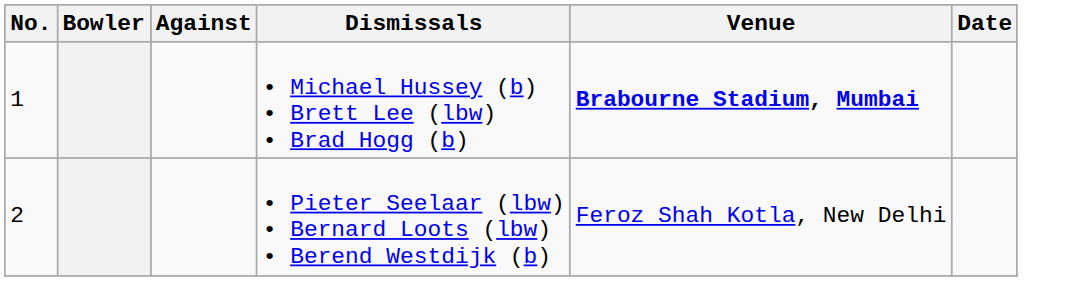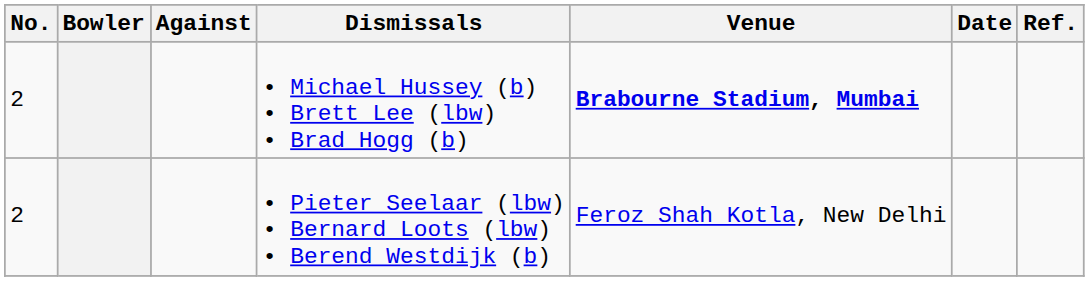+ column: (1051, 24)
(17, 100) 1 -> (17, 100) 2
